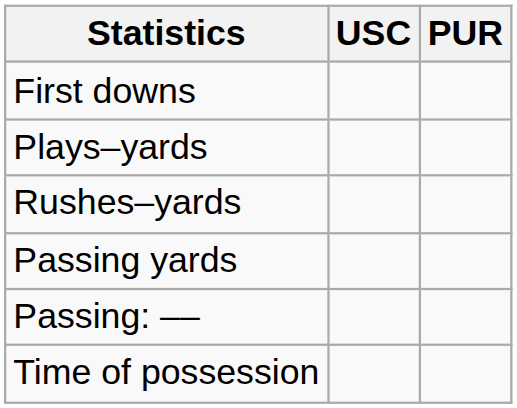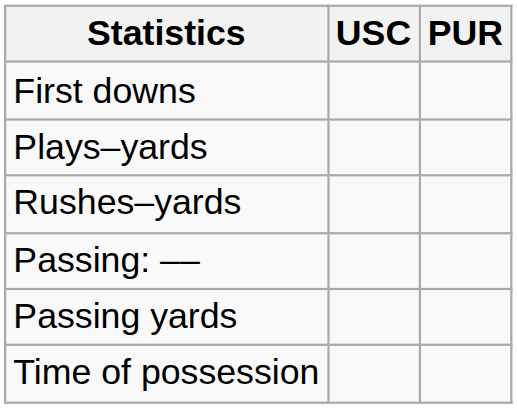rows swapped: (125, 259) <-> (107, 316)
